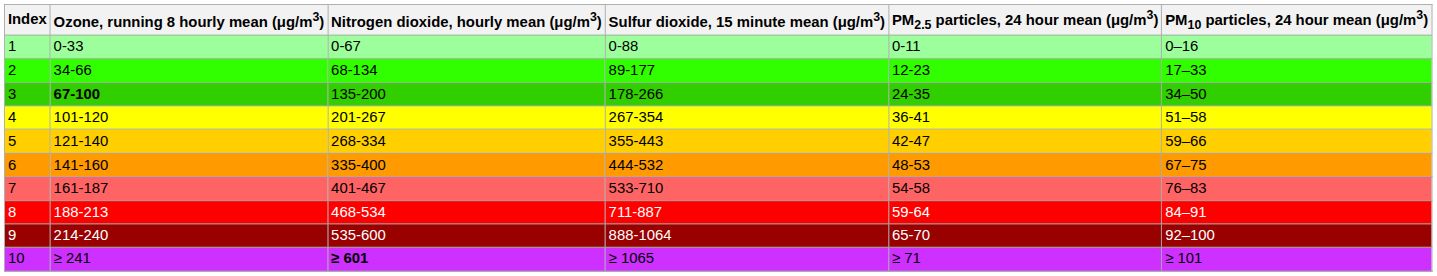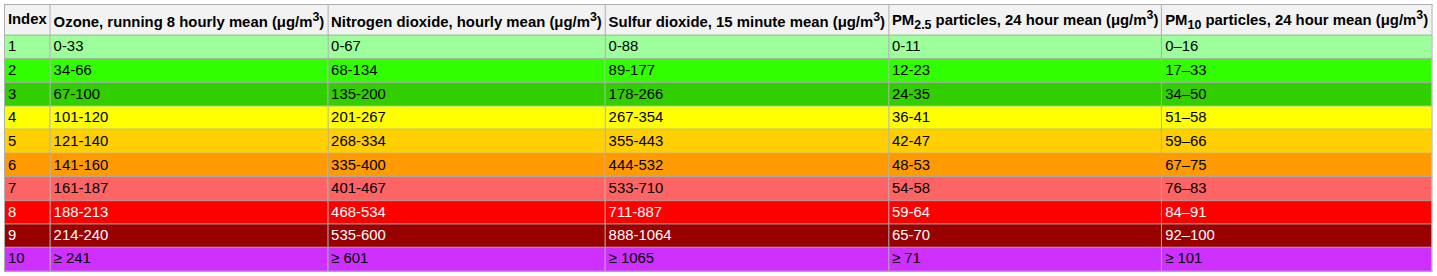(77, 94) bold -> (77, 94) normal
(350, 259) bold -> (350, 259) normal
